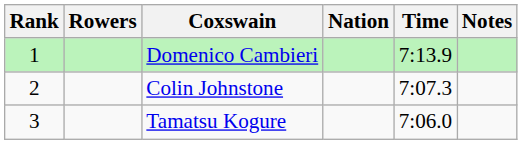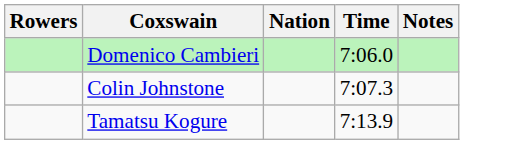- column: (34, 21)
(425, 54) 7:13.9 -> (366, 54) 7:06.0
(425, 121) 7:06.0 -> (366, 121) 7:13.9
